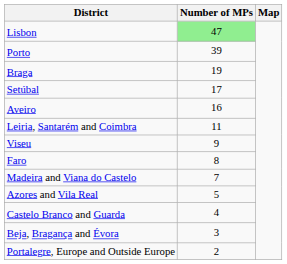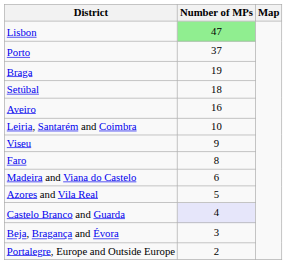(216, 51) 39 -> (216, 51) 37
(216, 89) 17 -> (216, 89) 18
(216, 126) 11 -> (216, 126) 10
(216, 177) 7 -> (216, 177) 6
(216, 213) no background -> (216, 213) lavender background
